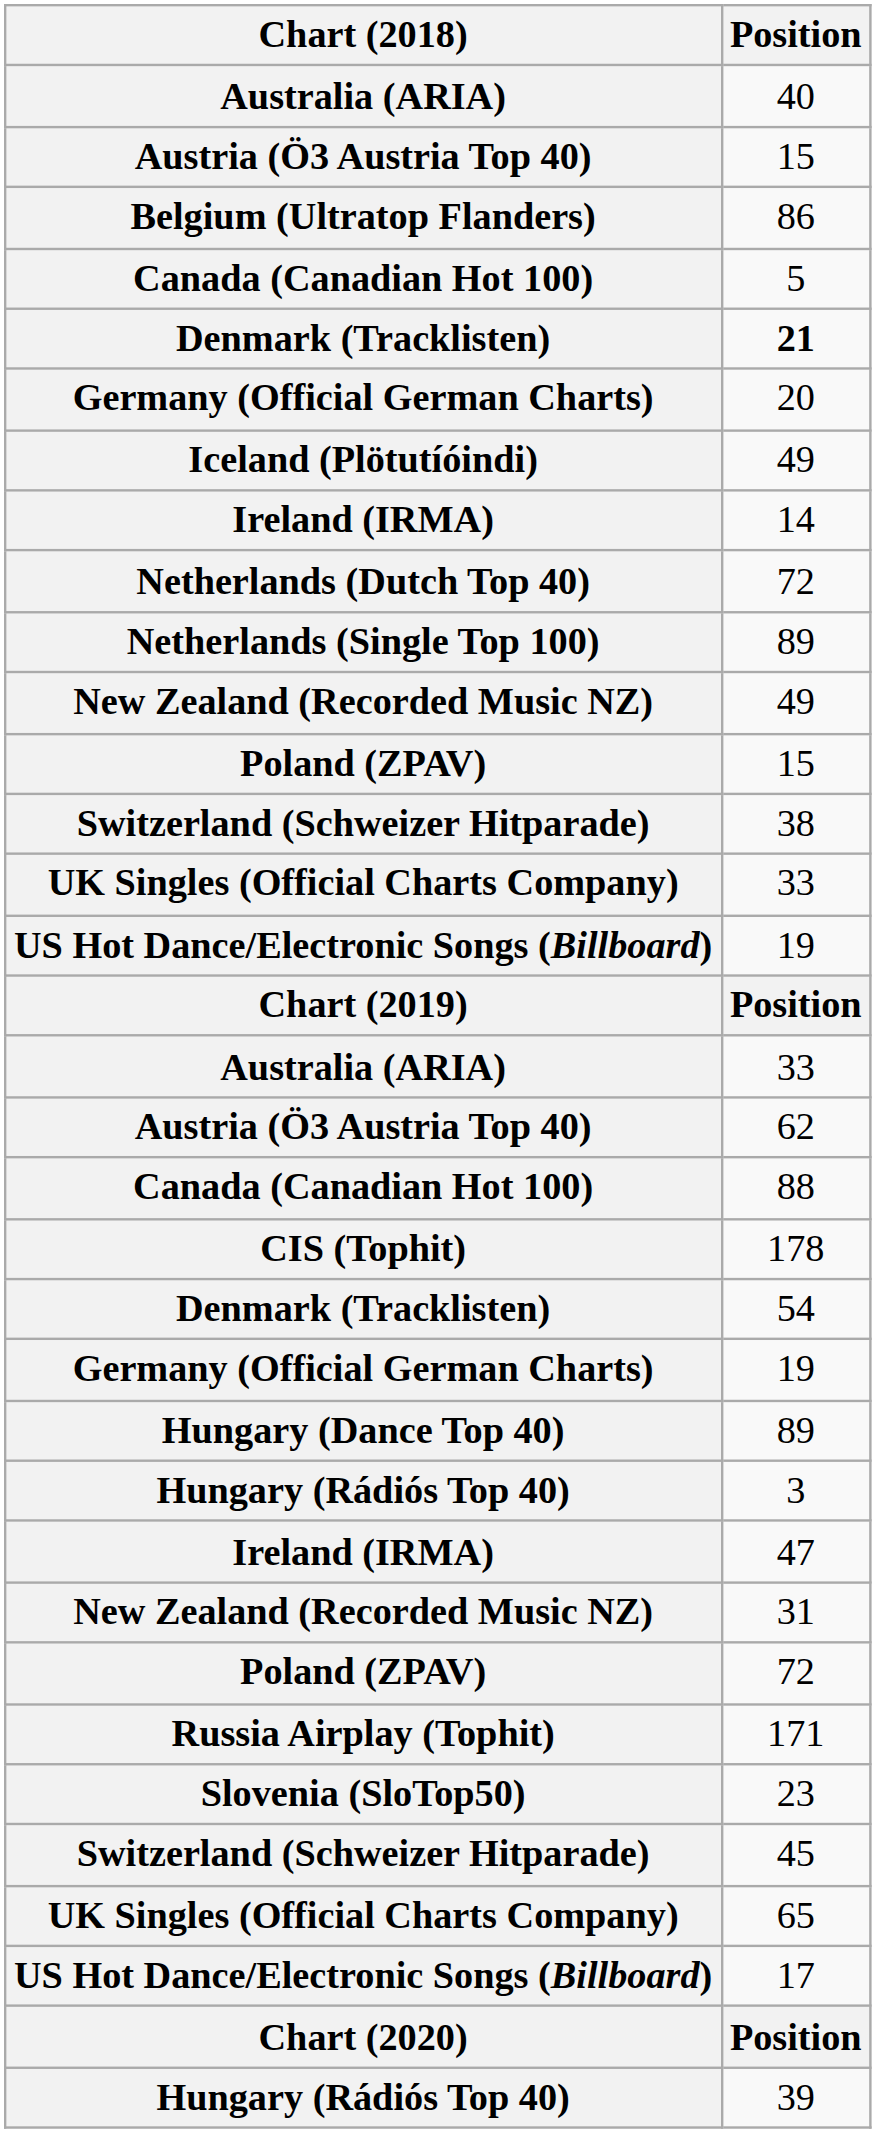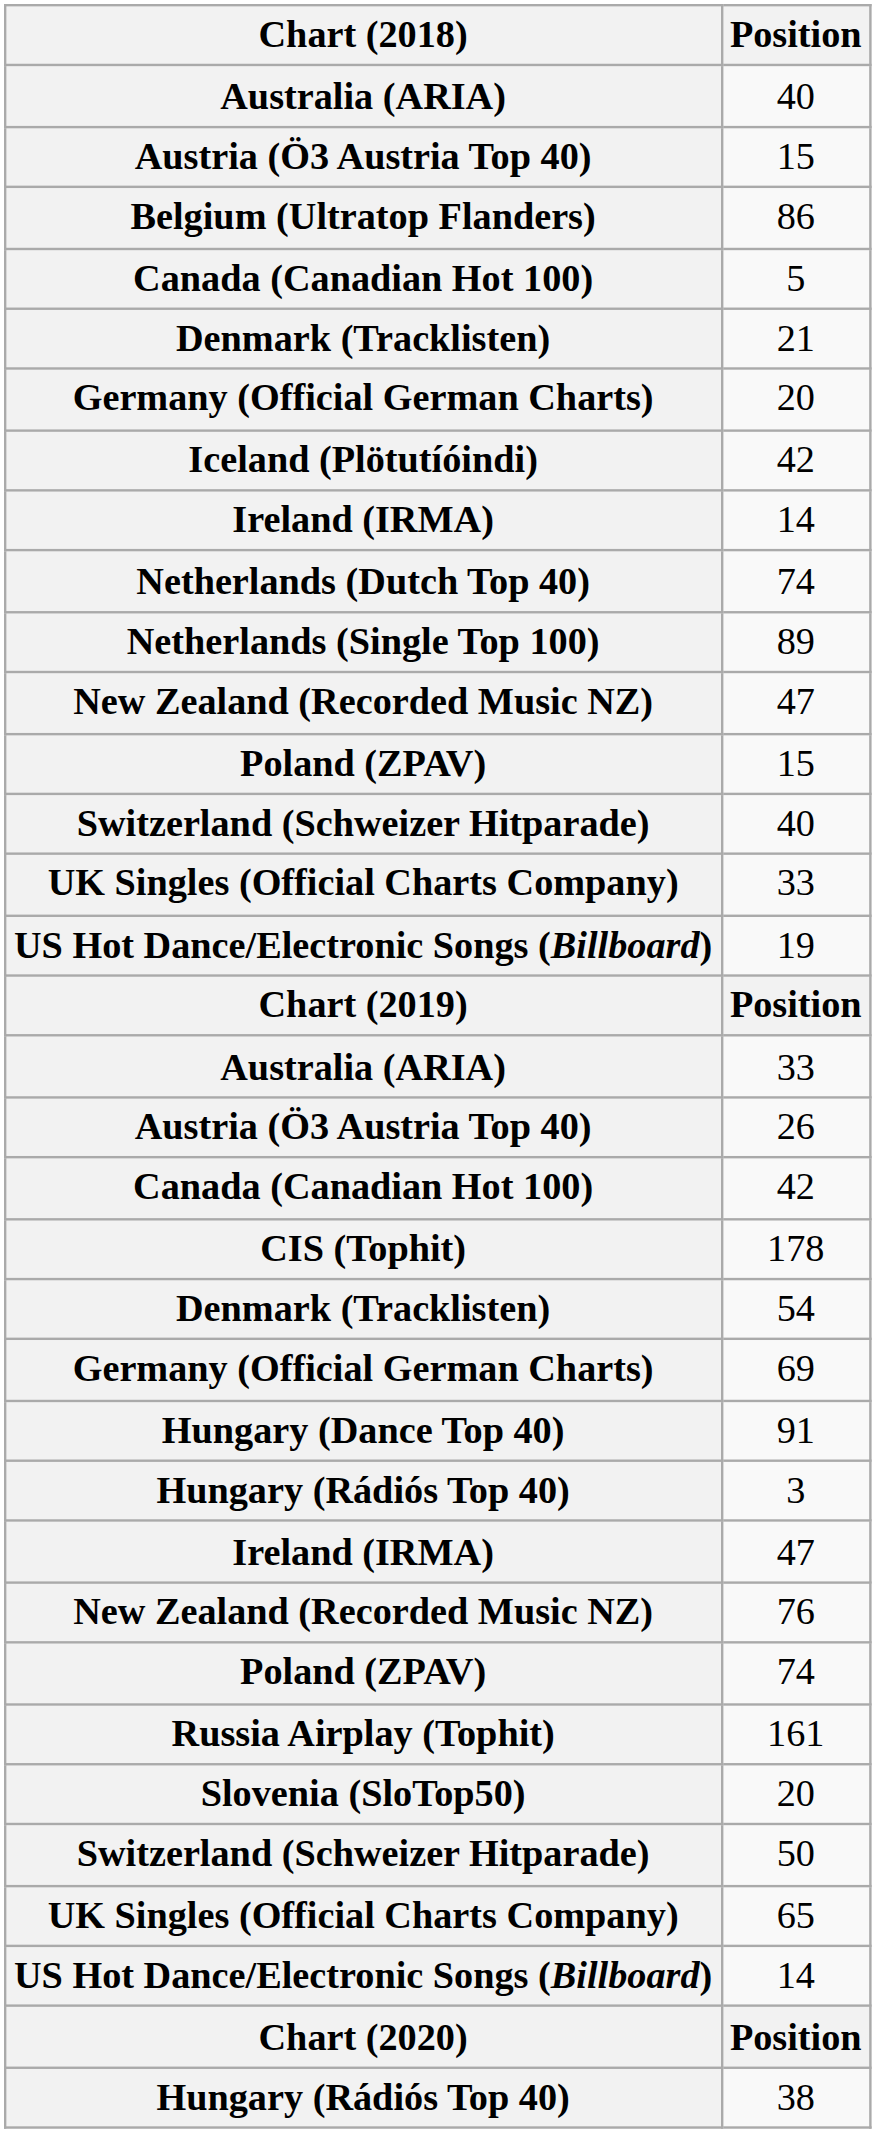(796, 338) bold -> (796, 338) normal
(796, 459) 49 -> (796, 459) 42
(796, 580) 72 -> (796, 580) 74
(796, 701) 49 -> (796, 701) 47
(796, 823) 38 -> (796, 823) 40
(796, 1126) 62 -> (796, 1126) 26
(796, 1187) 88 -> (796, 1187) 42
(796, 1369) 19 -> (796, 1369) 69
(796, 1429) 89 -> (796, 1429) 91
(796, 1611) 31 -> (796, 1611) 76
(796, 1672) 72 -> (796, 1672) 74
(796, 1732) 171 -> (796, 1732) 161
(796, 1793) 23 -> (796, 1793) 20
(796, 1854) 45 -> (796, 1854) 50
(796, 1975) 17 -> (796, 1975) 14
(796, 2096) 39 -> (796, 2096) 38
